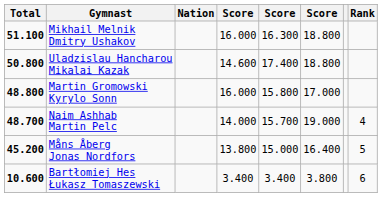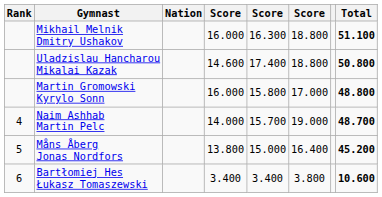columns swapped: (363, 13) <-> (25, 13)
